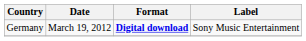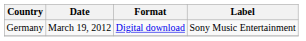(152, 28) bold -> (150, 28) normal
